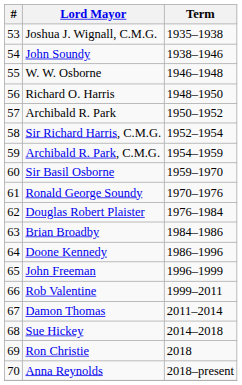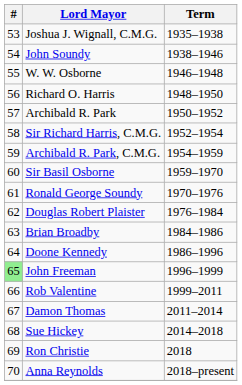(14, 271) no background -> (14, 271) lightgreen background
